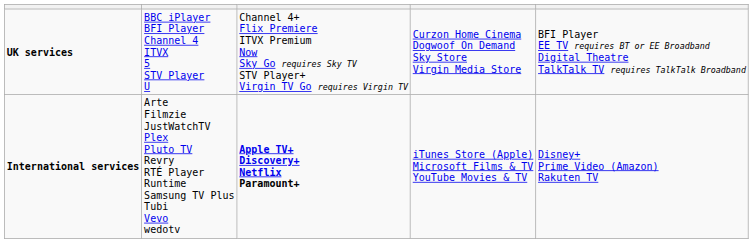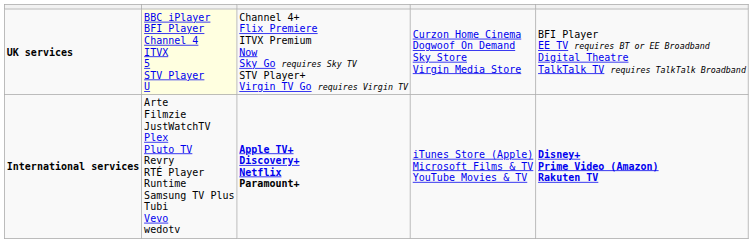(177, 52) no background -> (177, 52) lightyellow background
(598, 166) normal -> (598, 166) bold
